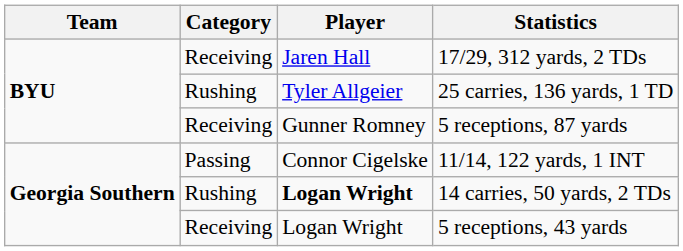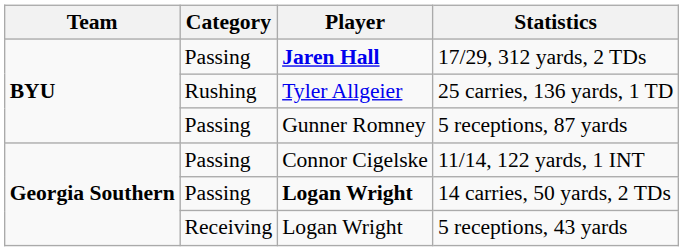(228, 56) Receiving -> (218, 56) Passing
(326, 56) normal -> (331, 56) bold
(228, 124) Receiving -> (218, 124) Passing
(221, 193) Rushing -> (218, 193) Passing
